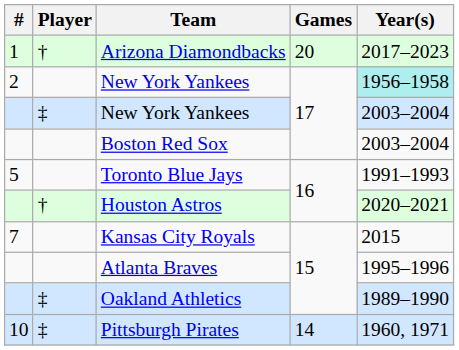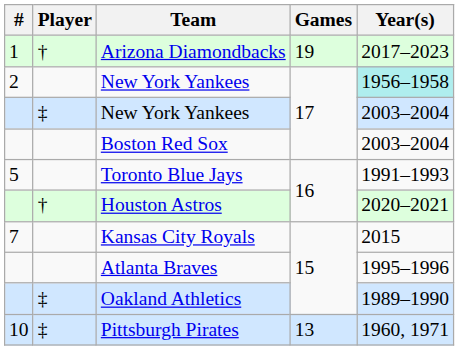(304, 50) 20 -> (304, 50) 19
(304, 329) 14 -> (304, 329) 13
